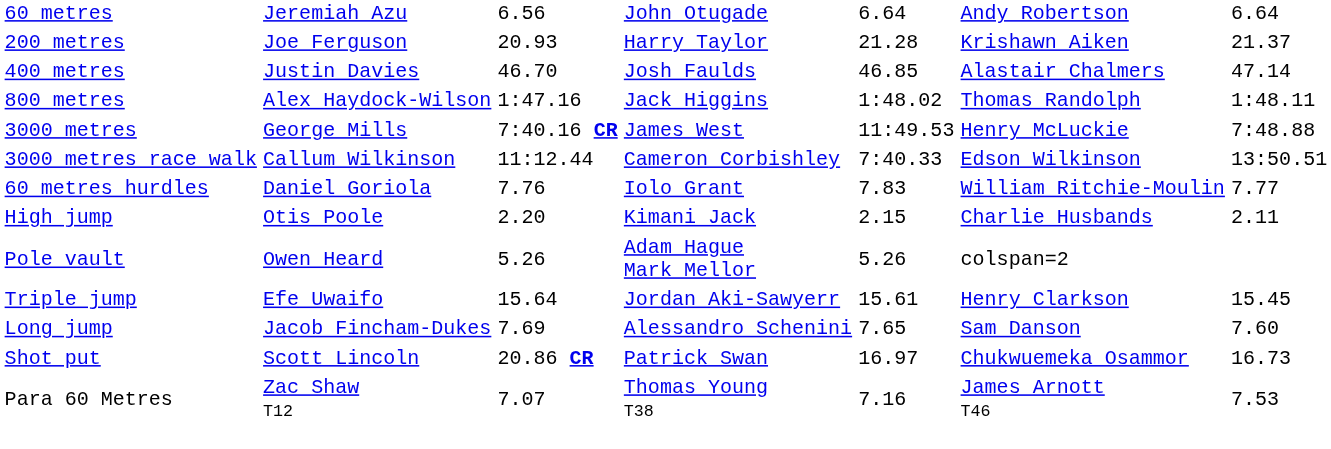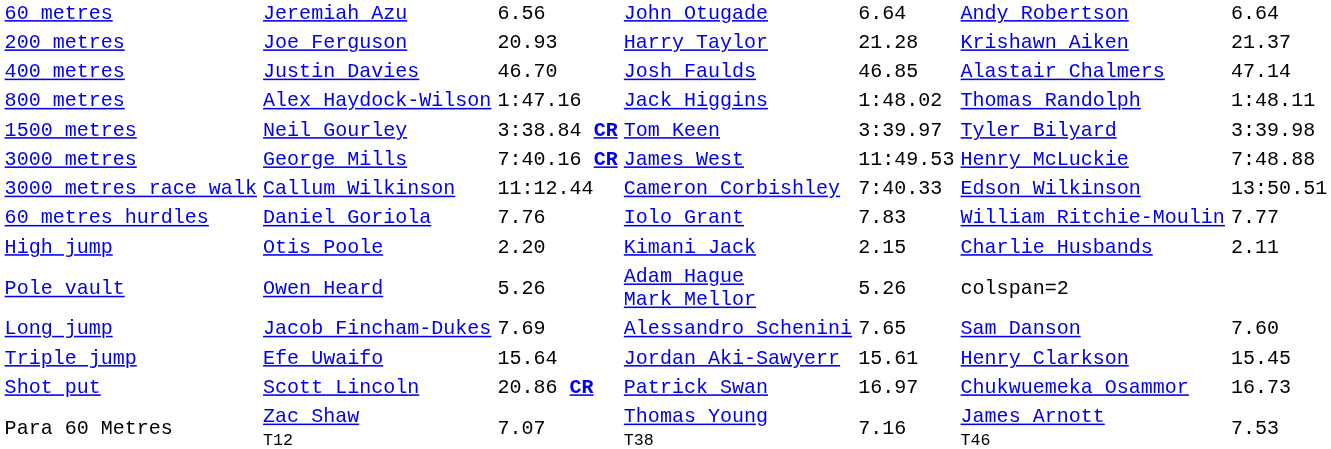+ row: (71, 130)
rows swapped: (59, 329) <-> (71, 300)
